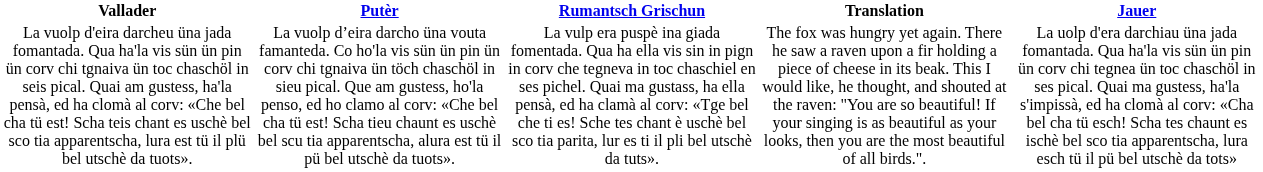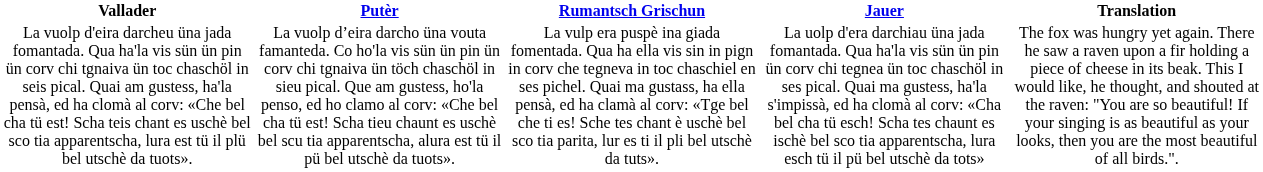columns swapped: (1137, 10) <-> (884, 10)
